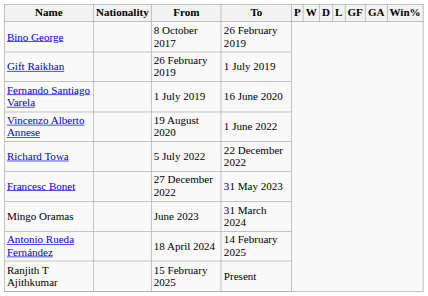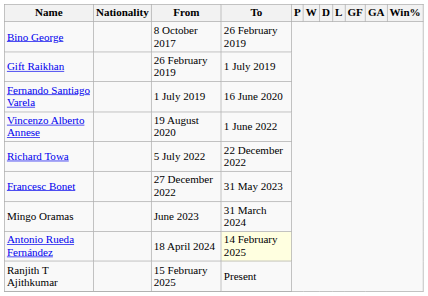(251, 246) no background -> (251, 246) lightyellow background
